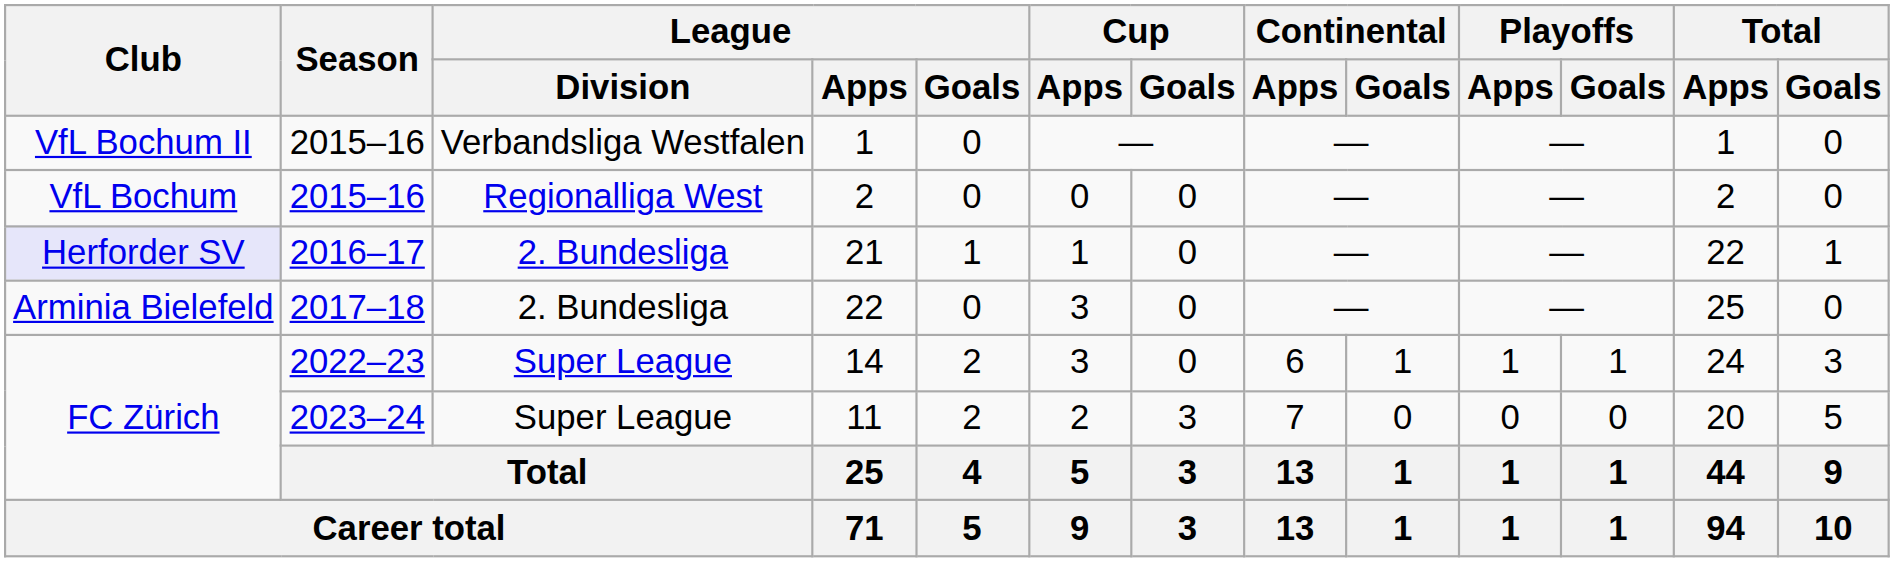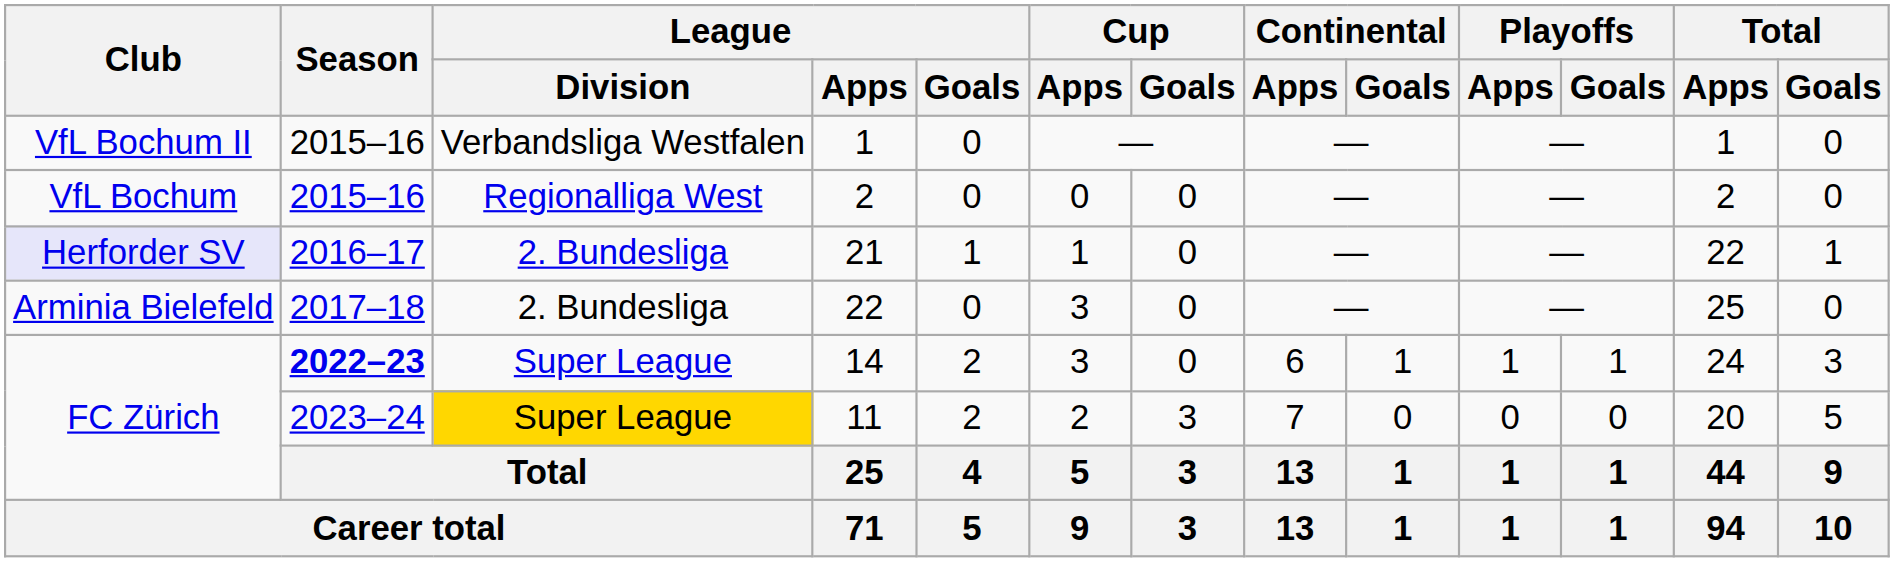(357, 362) normal -> (357, 362) bold
(623, 417) no background -> (623, 417) gold background
